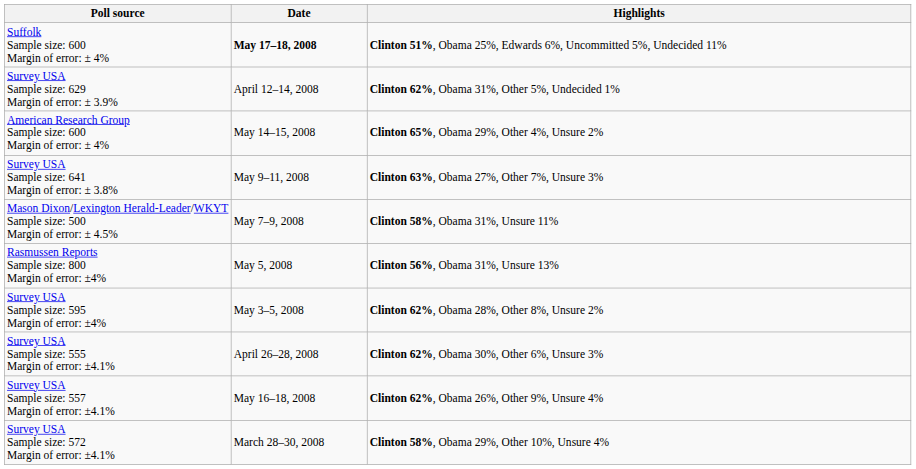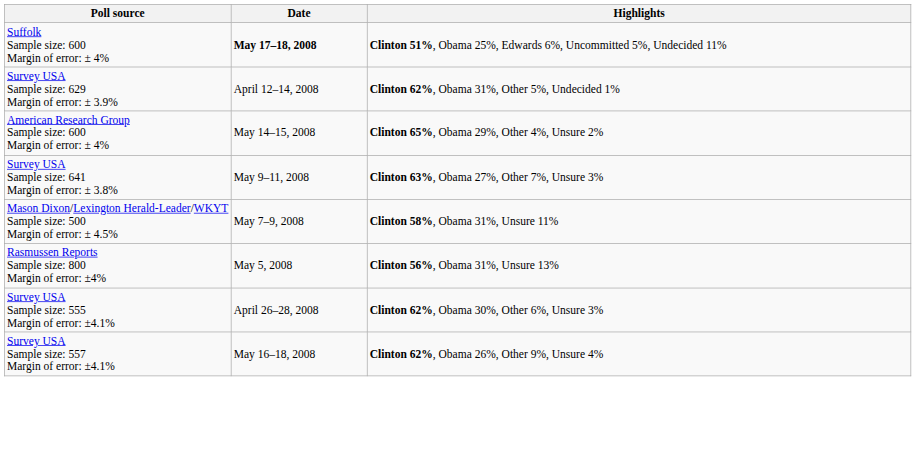- row: (57, 310)
- row: (61, 442)
